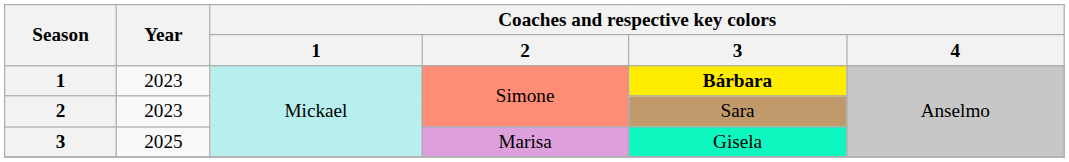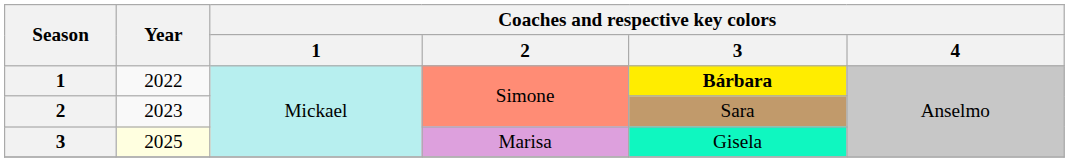(163, 80) 2023 -> (163, 80) 2022
(163, 141) no background -> (163, 141) lightyellow background
